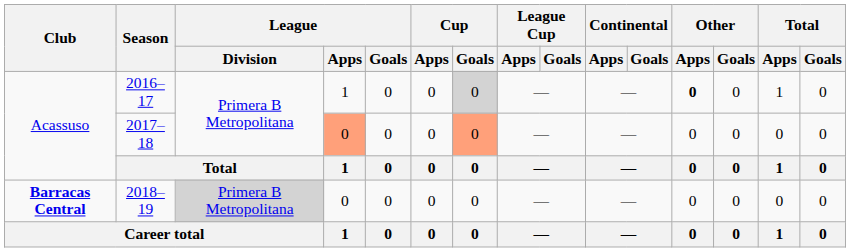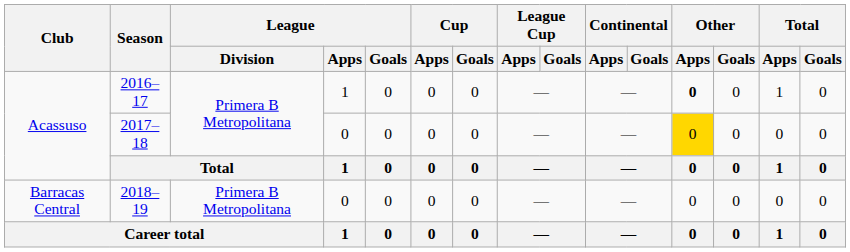(475, 92) lightgrey background -> (475, 92) no background
(345, 134) lightsalmon background -> (345, 134) no background
(475, 134) lightsalmon background -> (475, 134) no background
(693, 134) no background -> (693, 134) gold background
(60, 200) bold -> (57, 200) normal
(250, 200) lightgrey background -> (247, 200) no background
